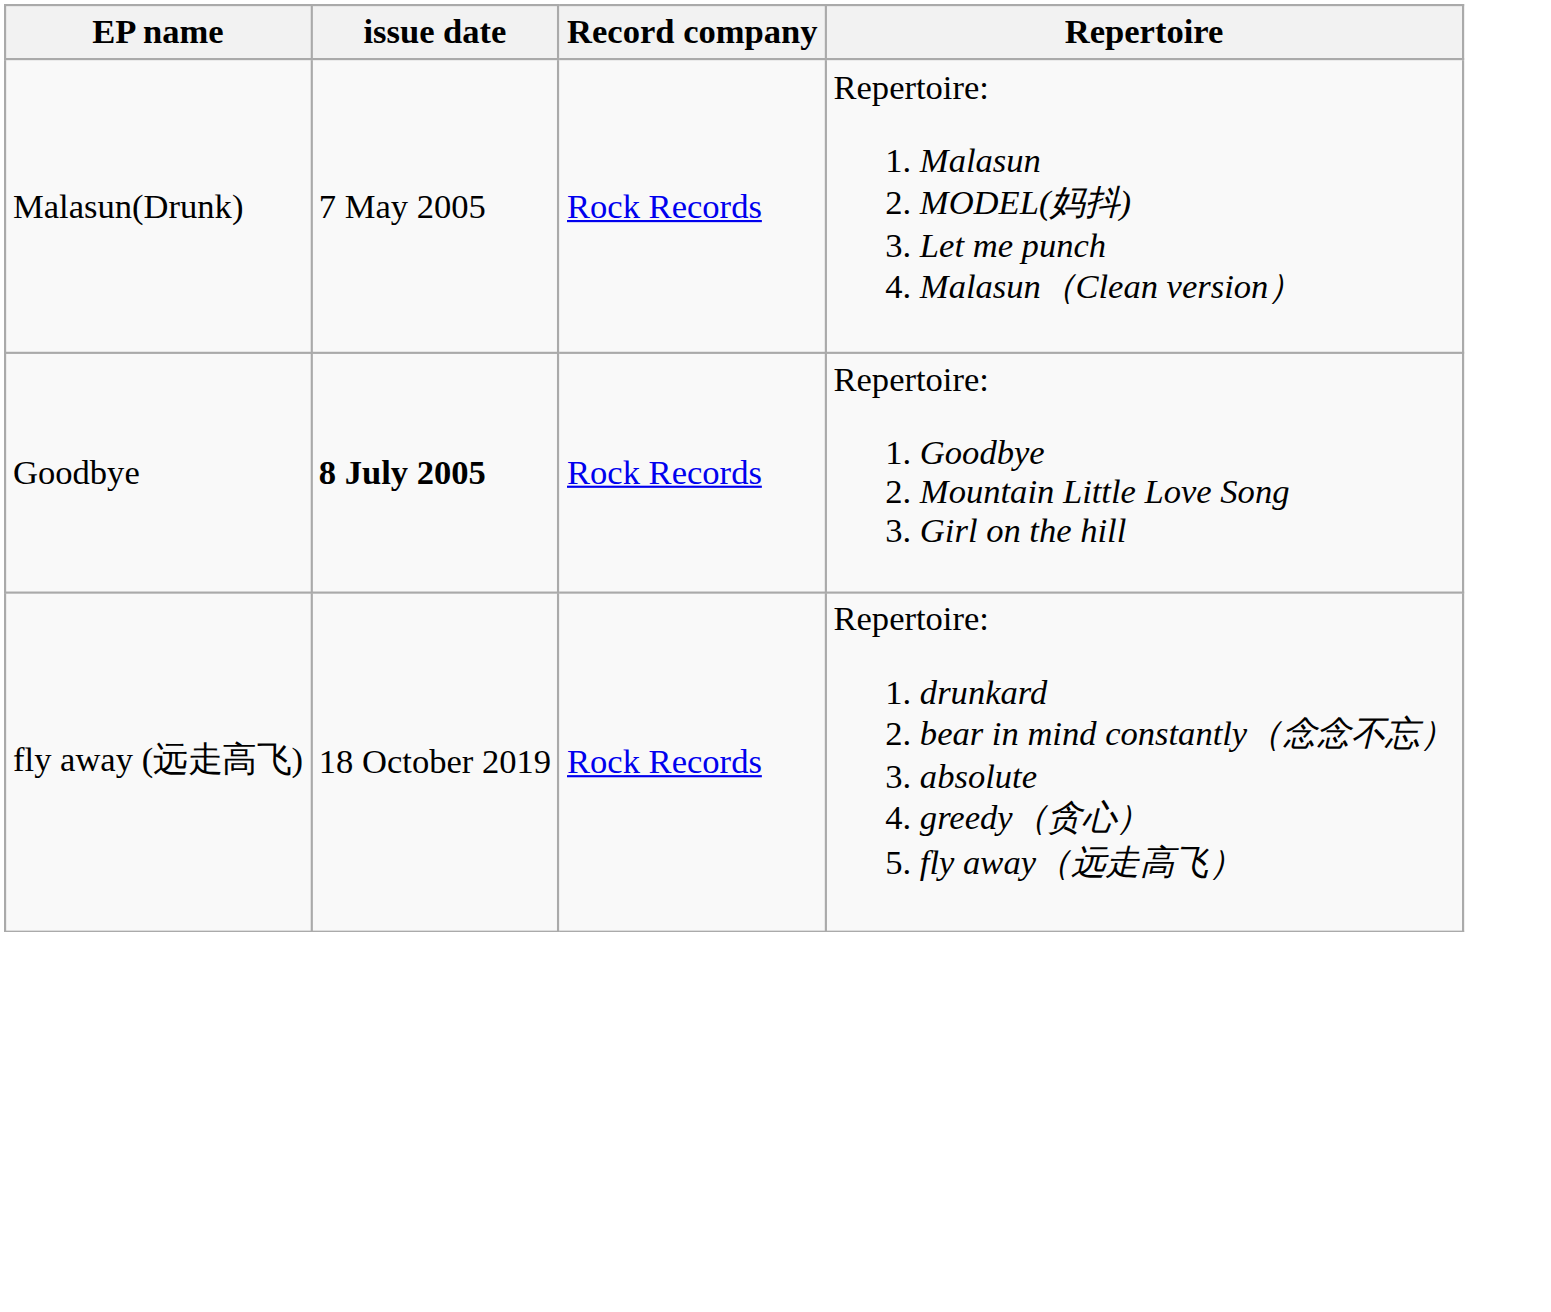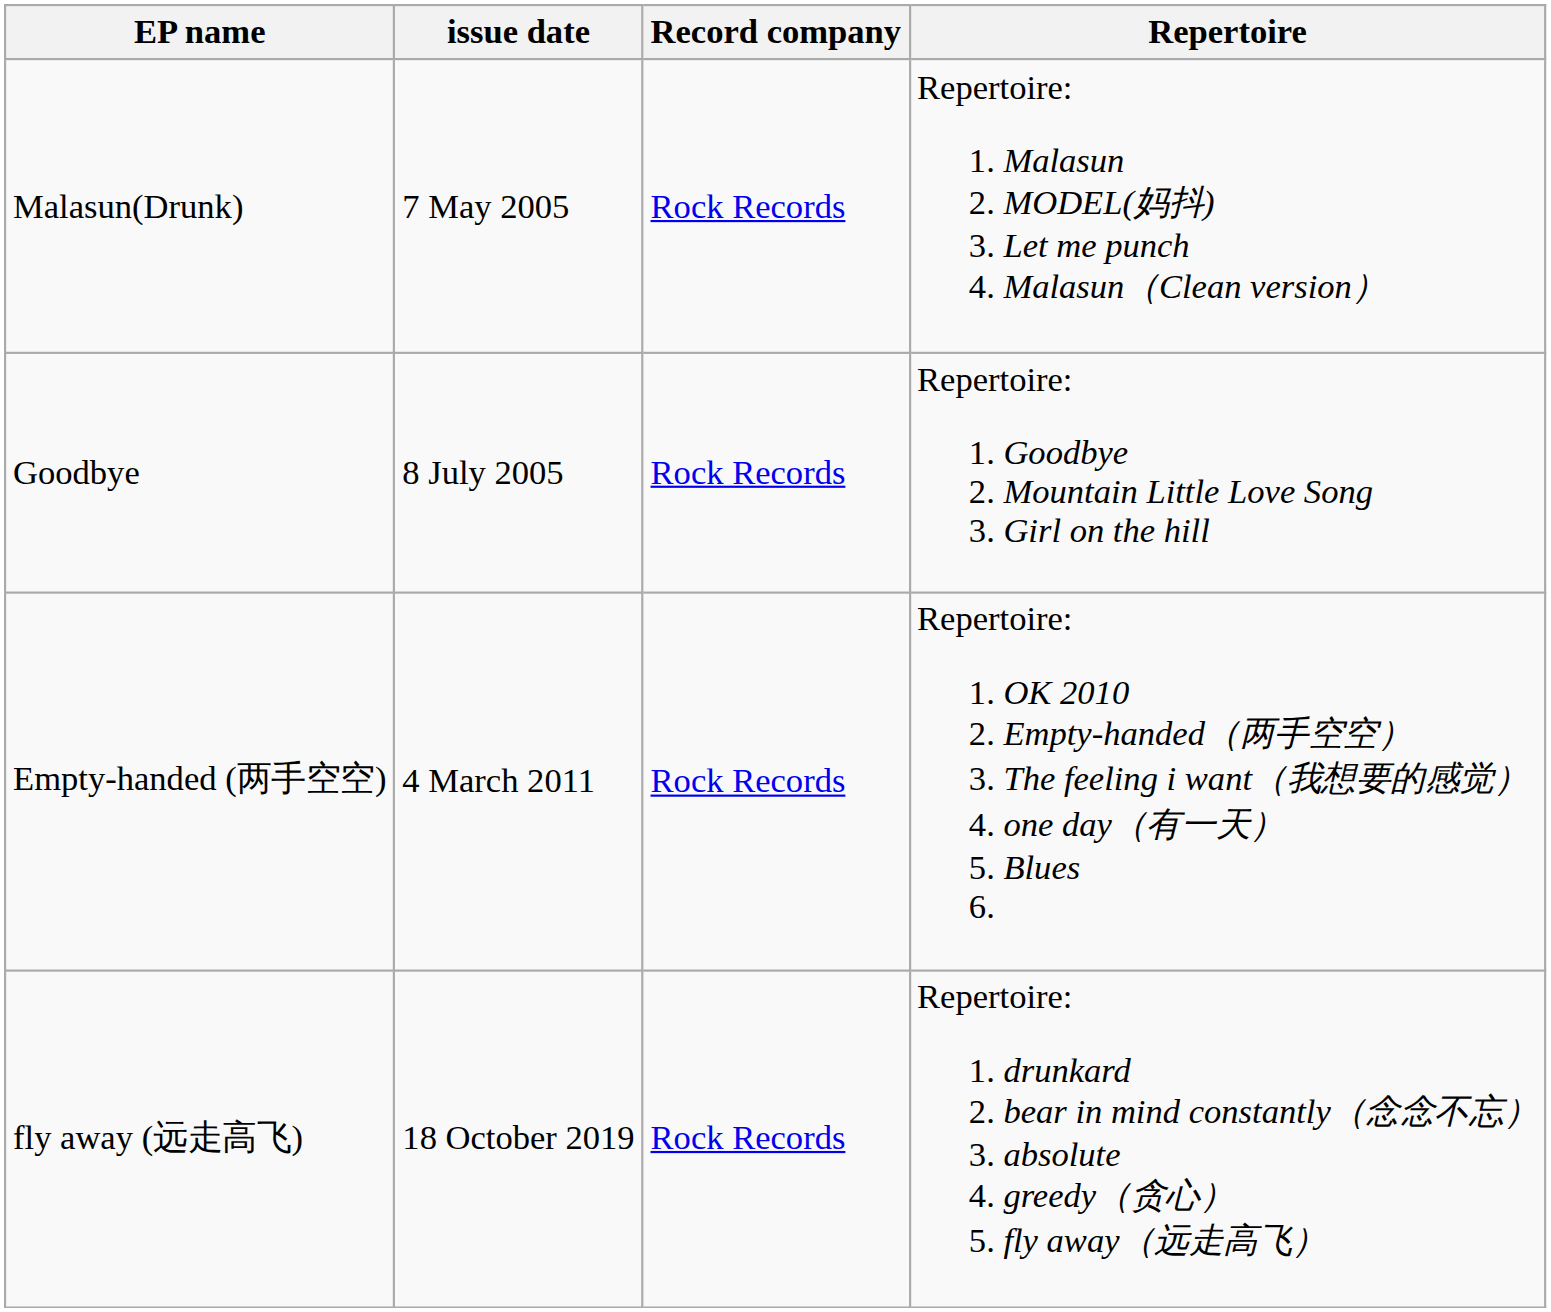(402, 472) bold -> (483, 472) normal
+ row: (200, 779)
